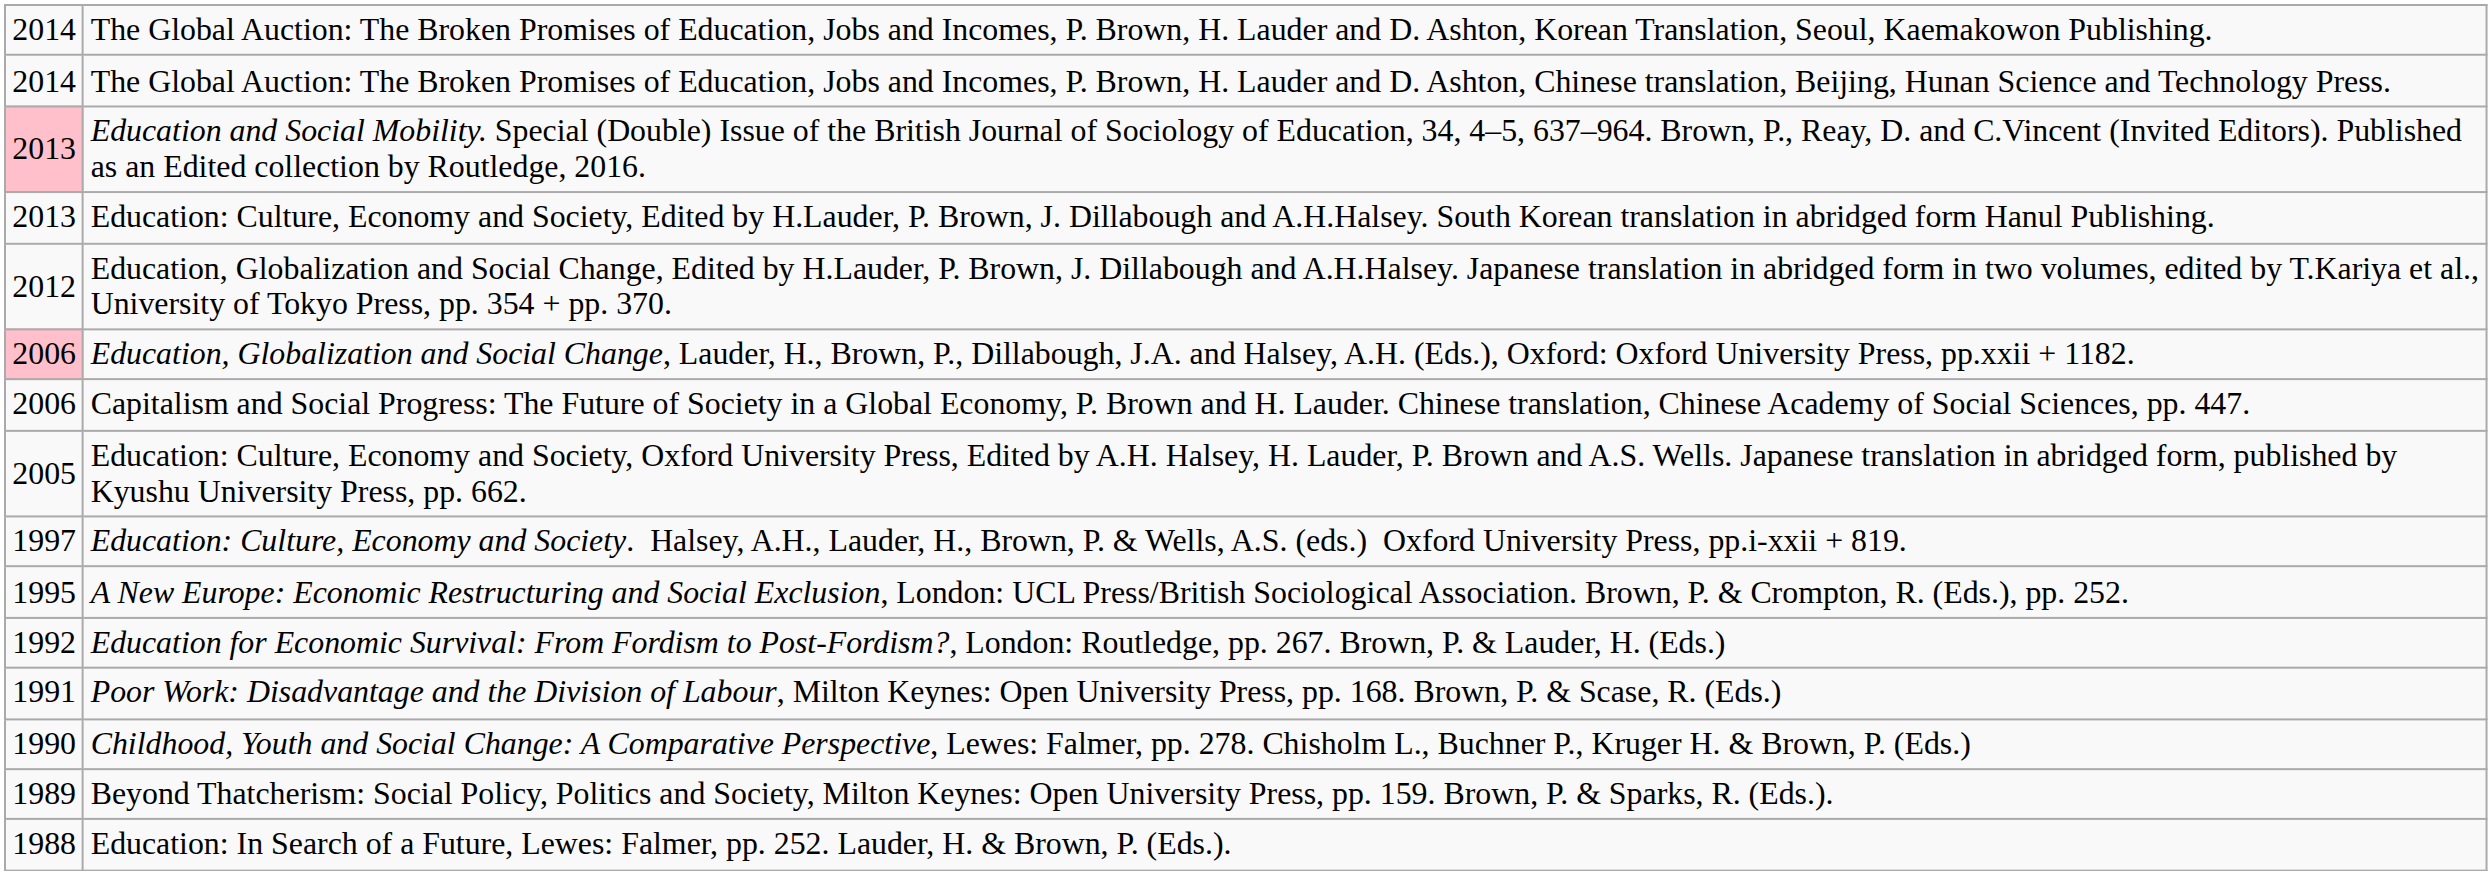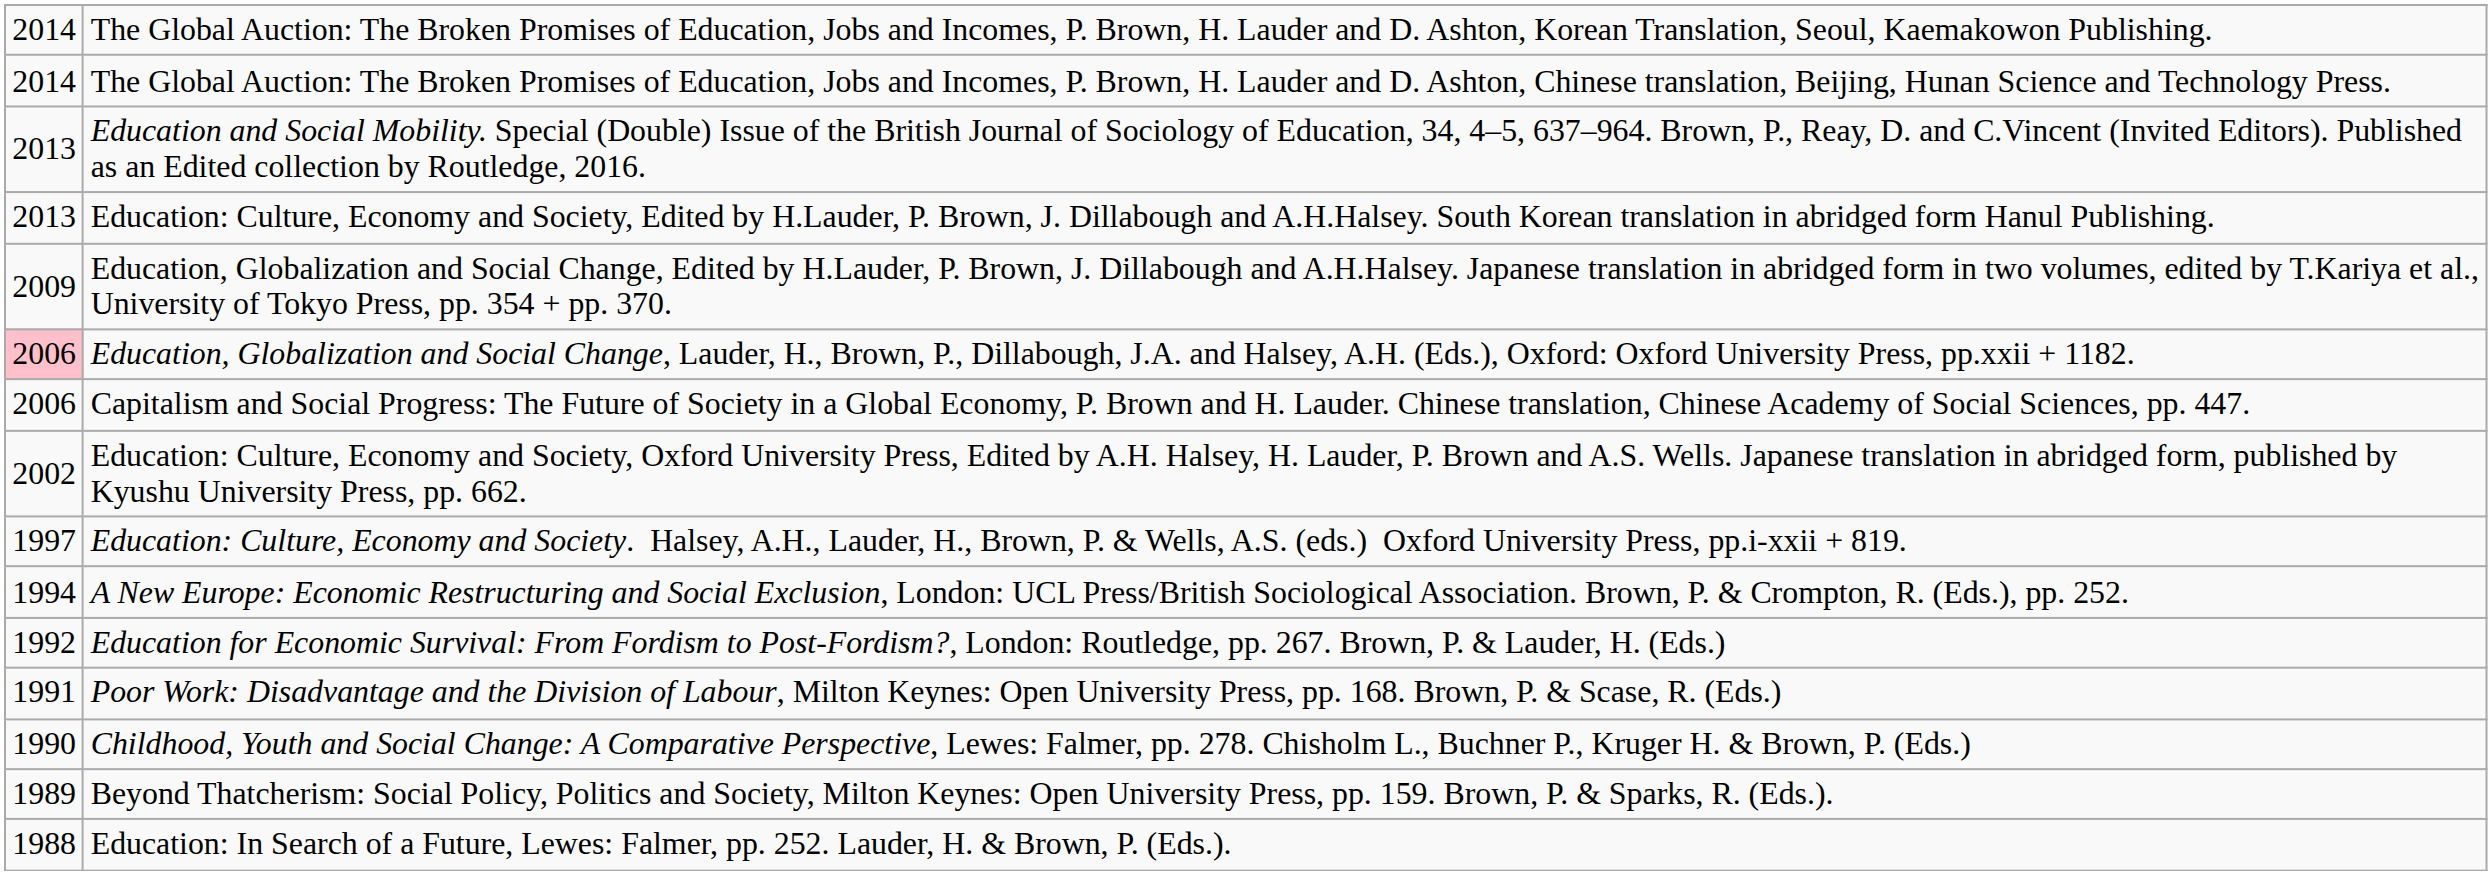(44, 148) pink background -> (44, 148) no background
(44, 285) 2012 -> (44, 285) 2009
(44, 472) 2005 -> (44, 472) 2002
(44, 591) 1995 -> (44, 591) 1994
